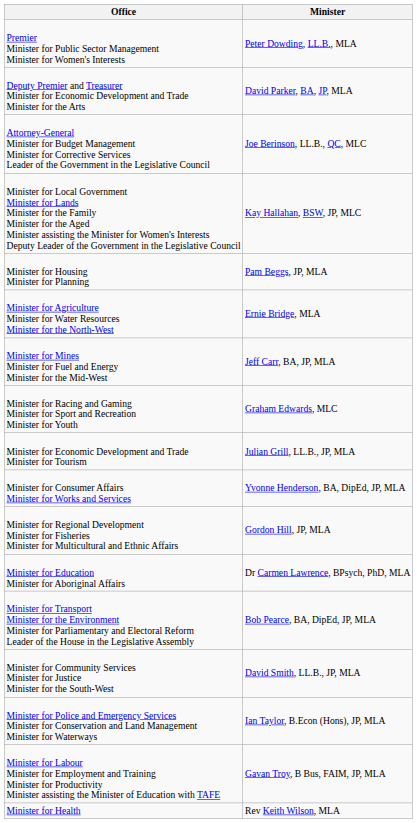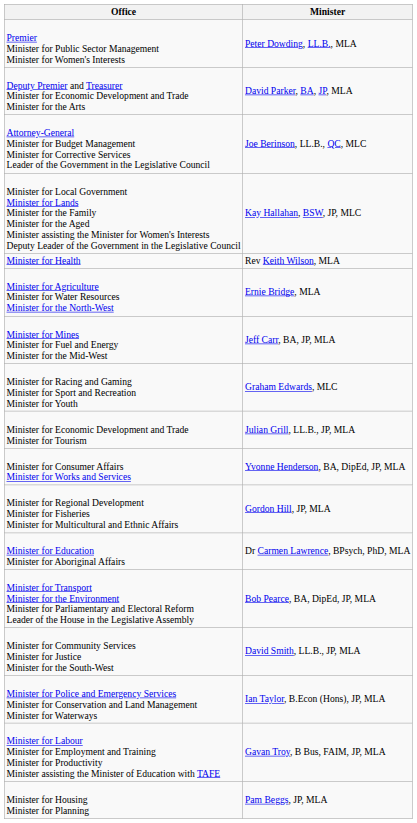rows swapped: (48, 277) <-> (44, 810)
